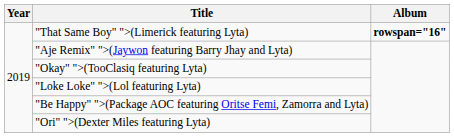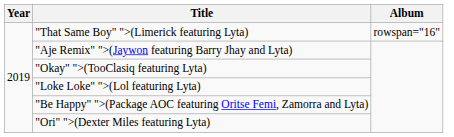(410, 31) bold -> (407, 31) normal
